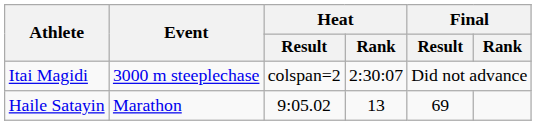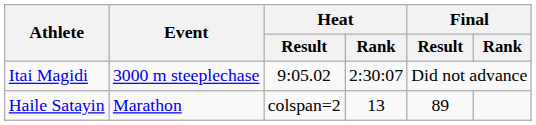(304, 76) colspan=2 -> (304, 76) 9:05.02
(304, 105) 9:05.02 -> (304, 105) colspan=2
(440, 105) 69 -> (440, 105) 89
